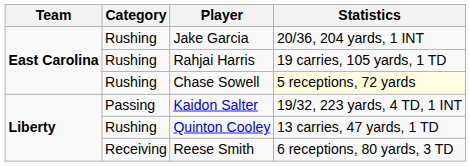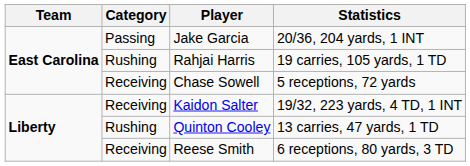(131, 38) Rushing -> (130, 38) Passing
(131, 82) Rushing -> (136, 82) Receiving
(346, 82) lightyellow background -> (346, 82) no background
(130, 105) Passing -> (136, 105) Receiving
